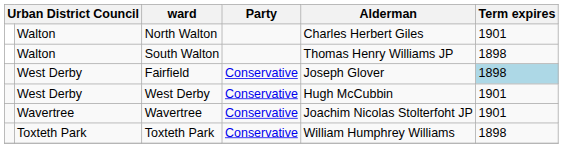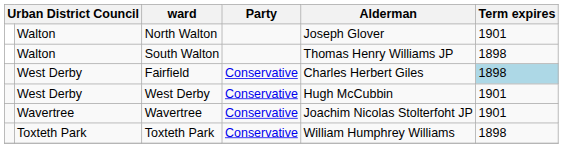(364, 34) Charles Herbert Giles -> (344, 34) Joseph Glover
(344, 73) Joseph Glover -> (364, 73) Charles Herbert Giles
